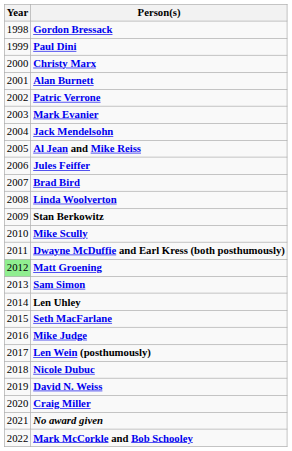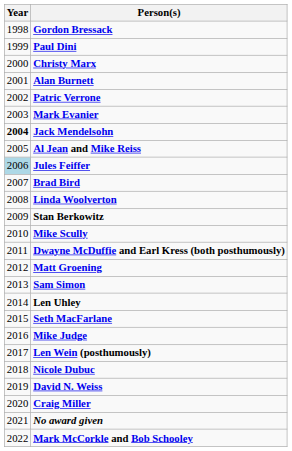(18, 132) normal -> (18, 132) bold
(18, 166) no background -> (18, 166) lightblue background
(18, 268) lightgreen background -> (18, 268) no background
